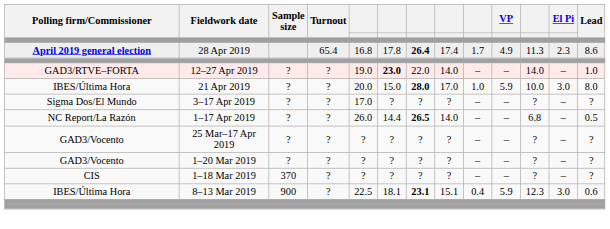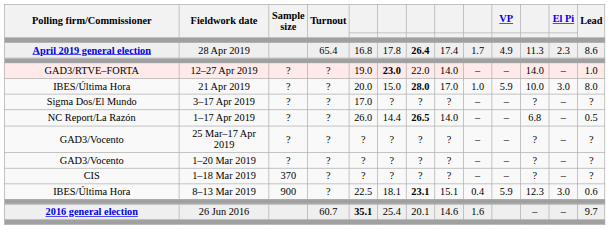+ row: (92, 212)
